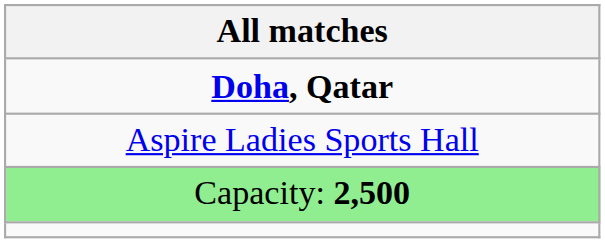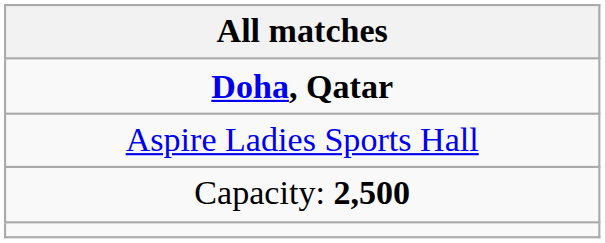(302, 193) lightgreen background -> (302, 193) no background
